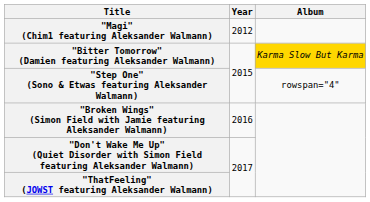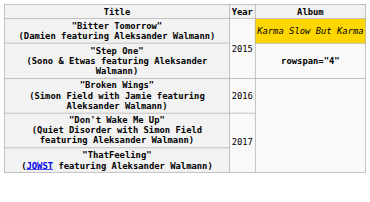- row: (117, 31)
(310, 85) normal -> (310, 61) bold
